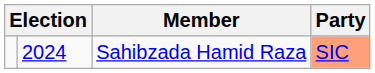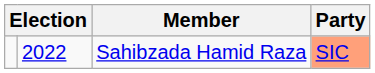(44, 52) 2024 -> (44, 52) 2022
